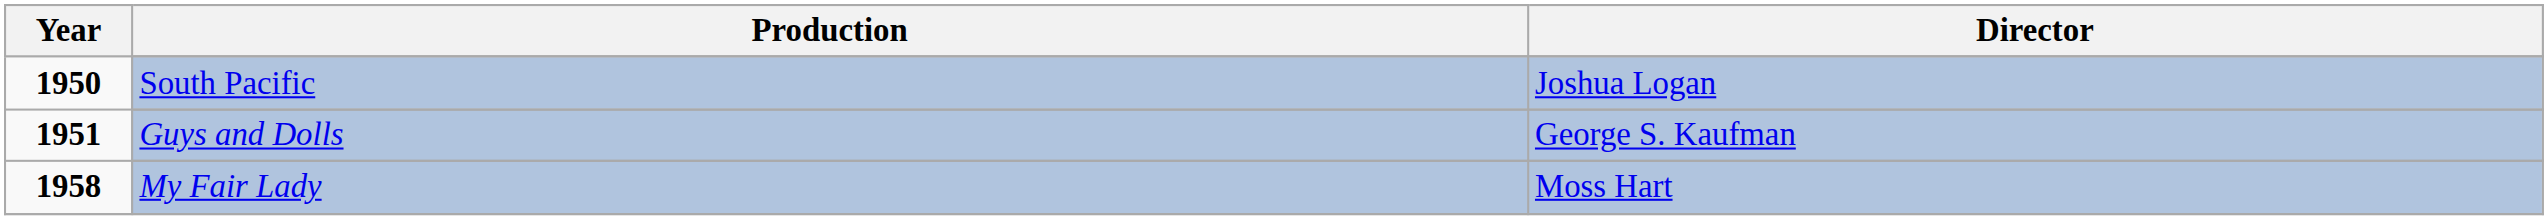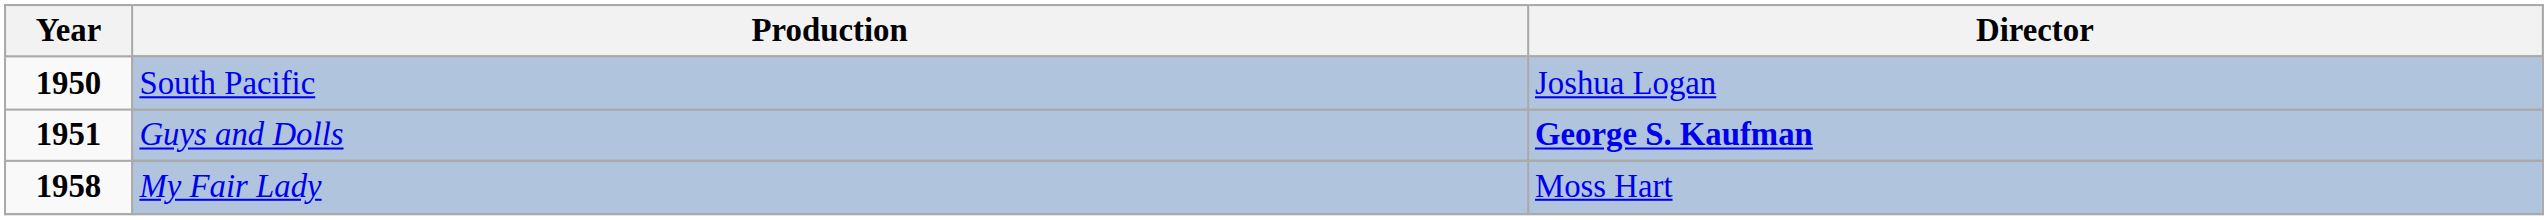(1665, 134) normal -> (1674, 134) bold
